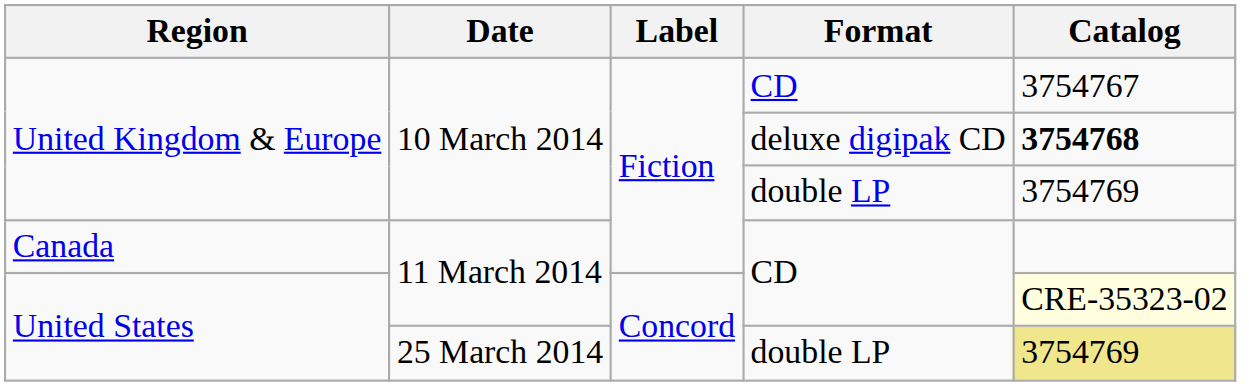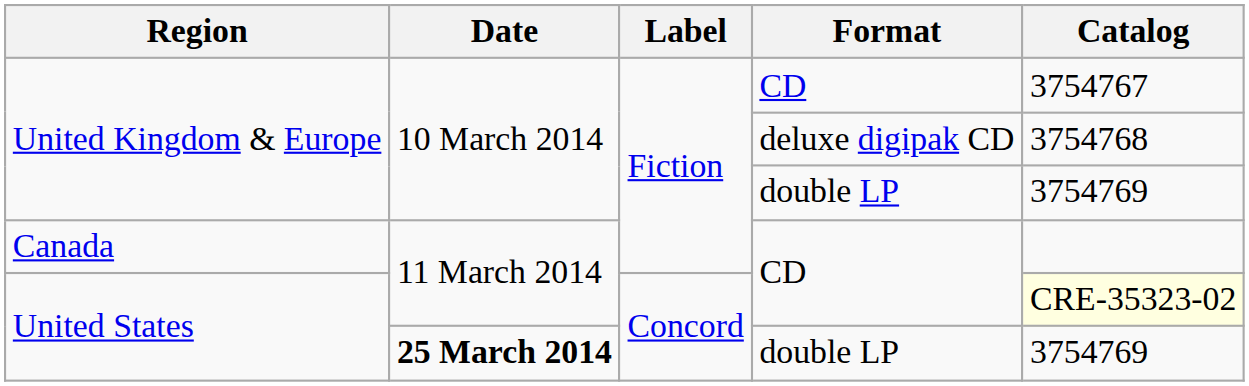(1080, 138) bold -> (1089, 138) normal
(500, 352) normal -> (504, 352) bold
(1080, 352) khaki background -> (1089, 352) no background
